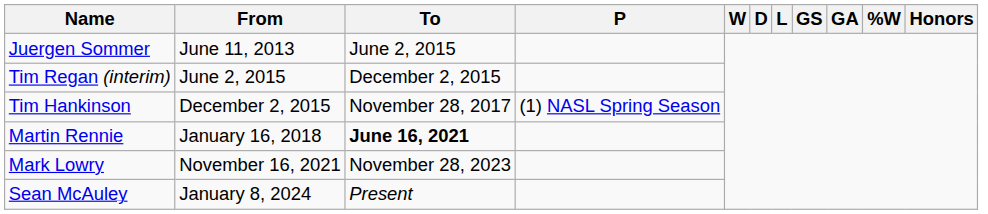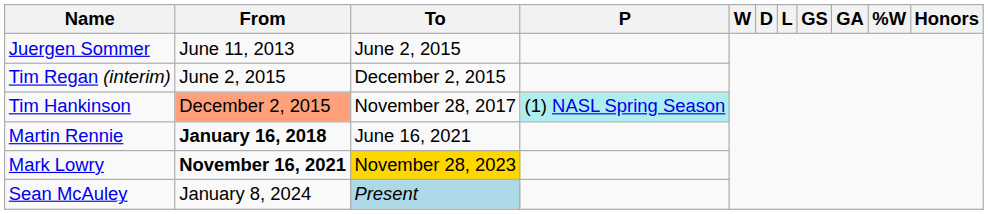(255, 106) no background -> (255, 106) lightsalmon background
(620, 106) no background -> (625, 106) paleturquoise background
(250, 135) normal -> (253, 135) bold
(409, 135) bold -> (413, 135) normal
(260, 164) normal -> (263, 164) bold
(430, 164) no background -> (435, 164) gold background
(381, 194) no background -> (386, 194) lightblue background
